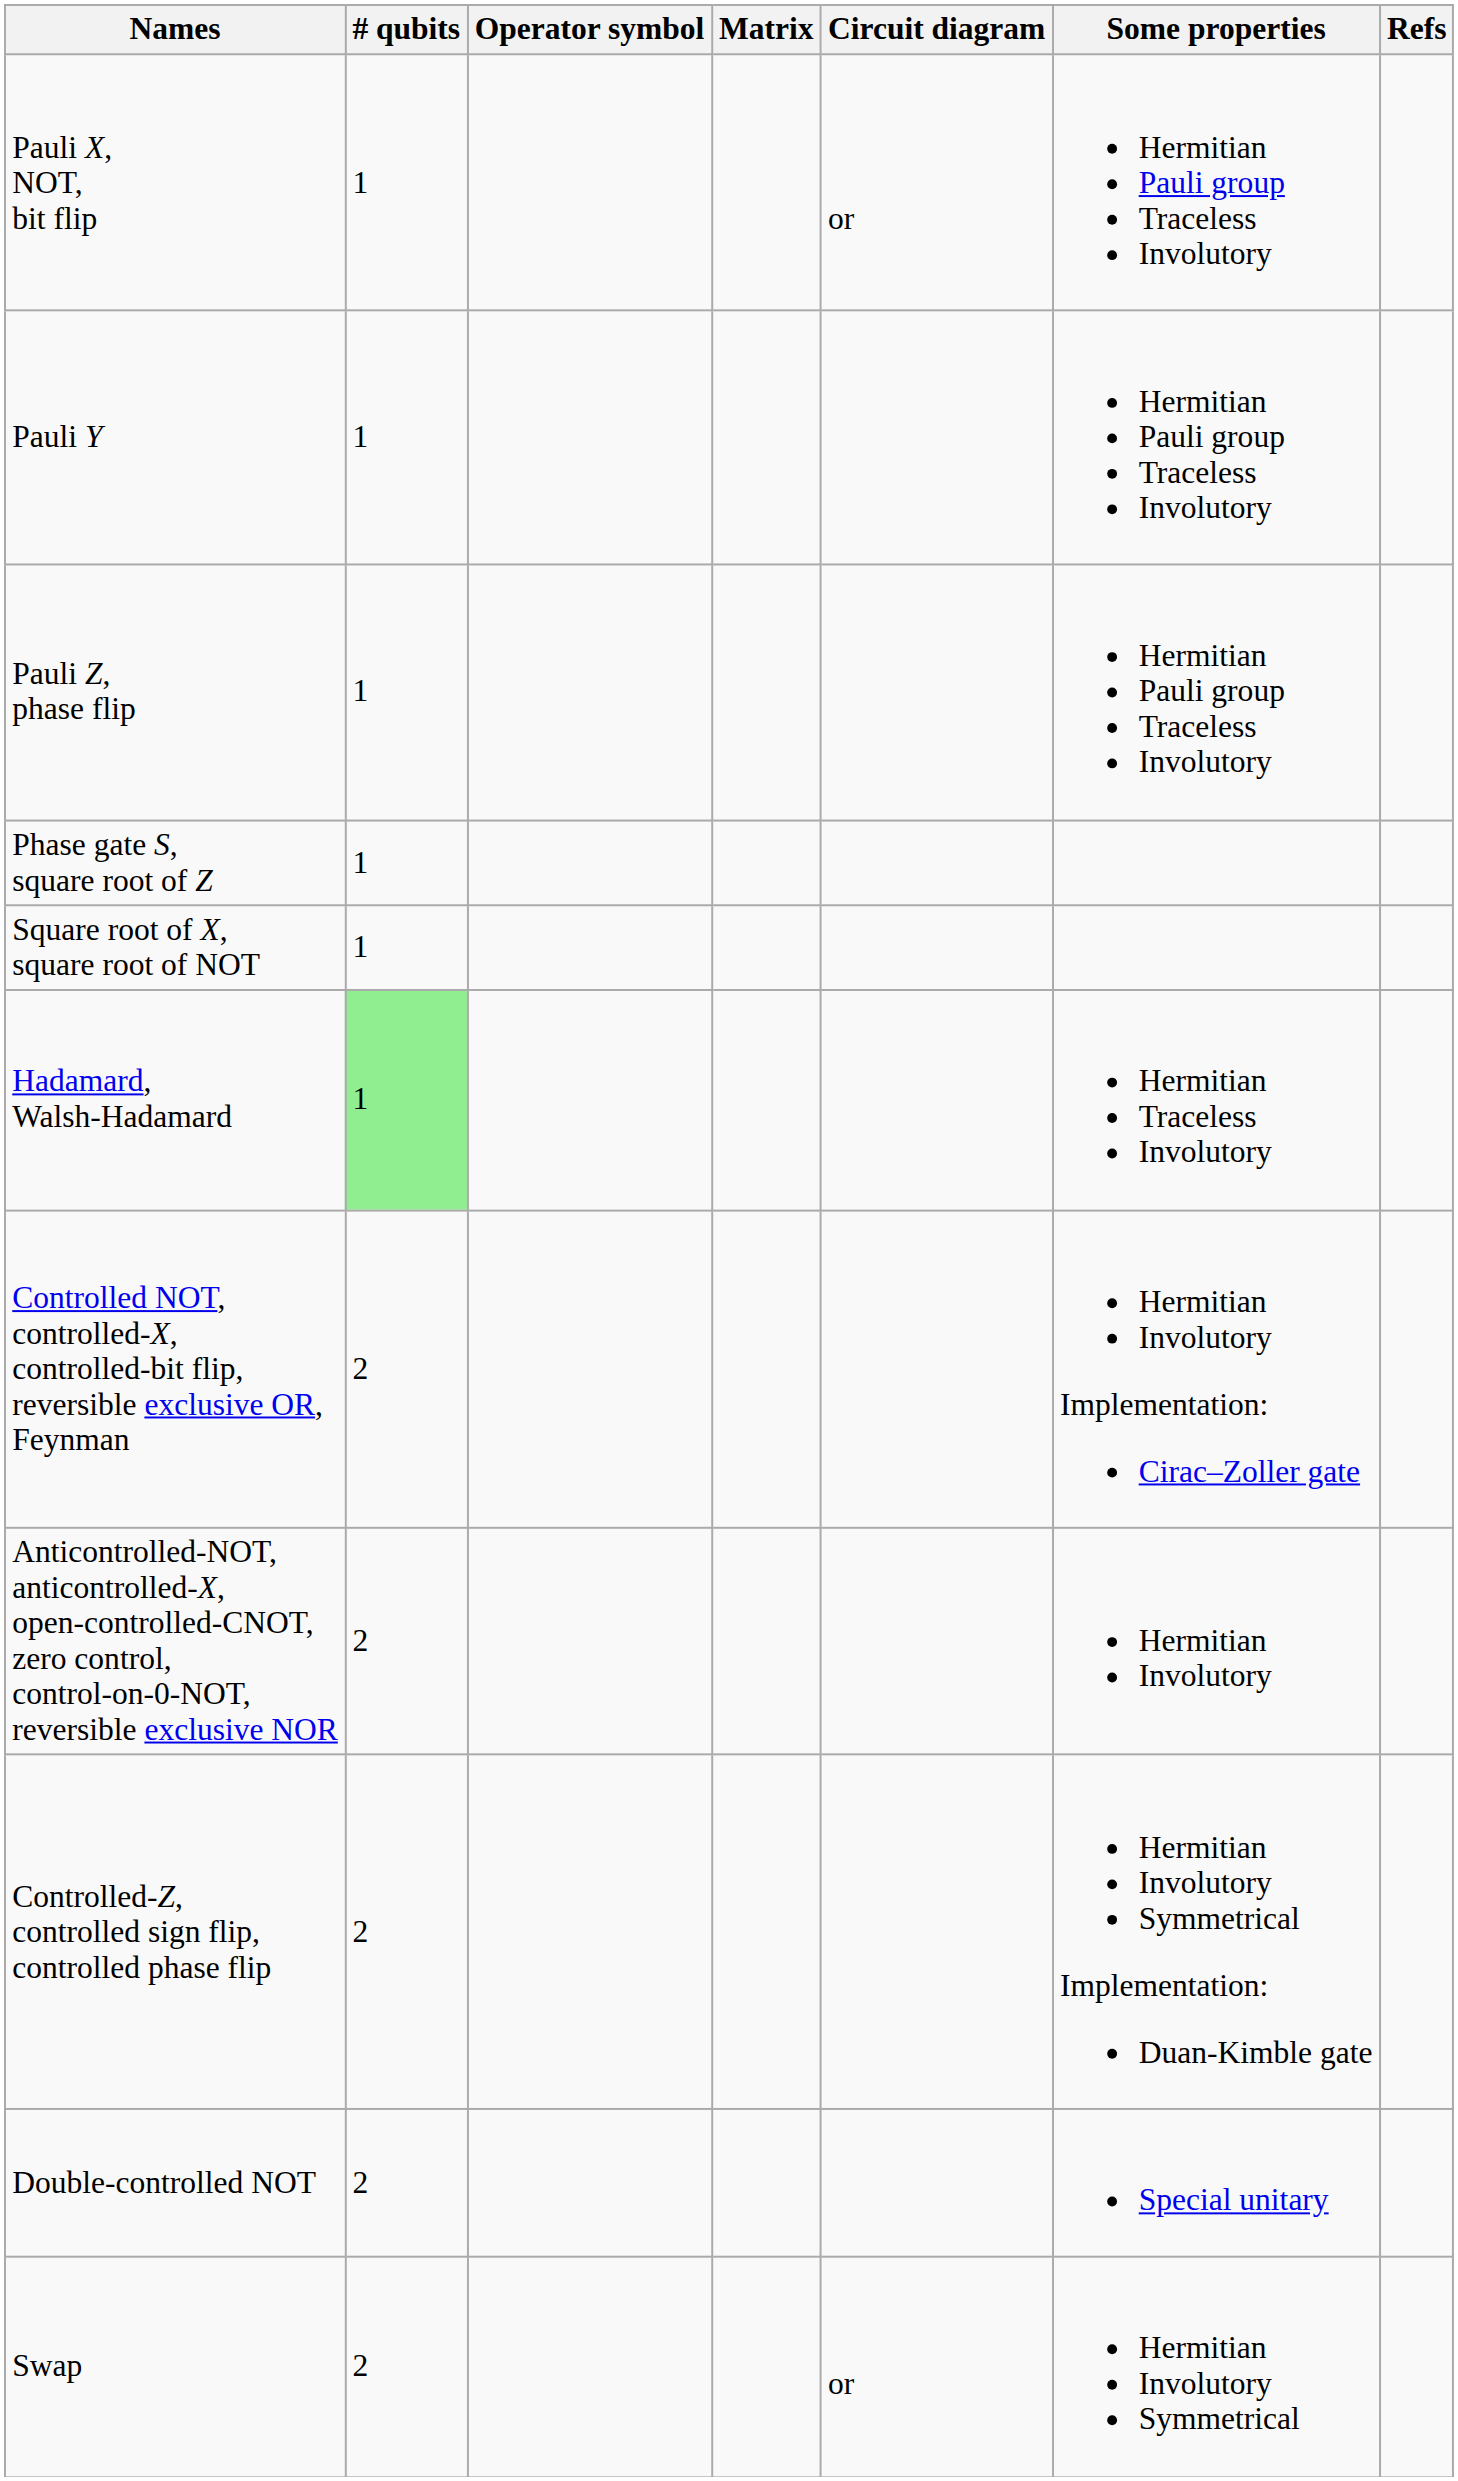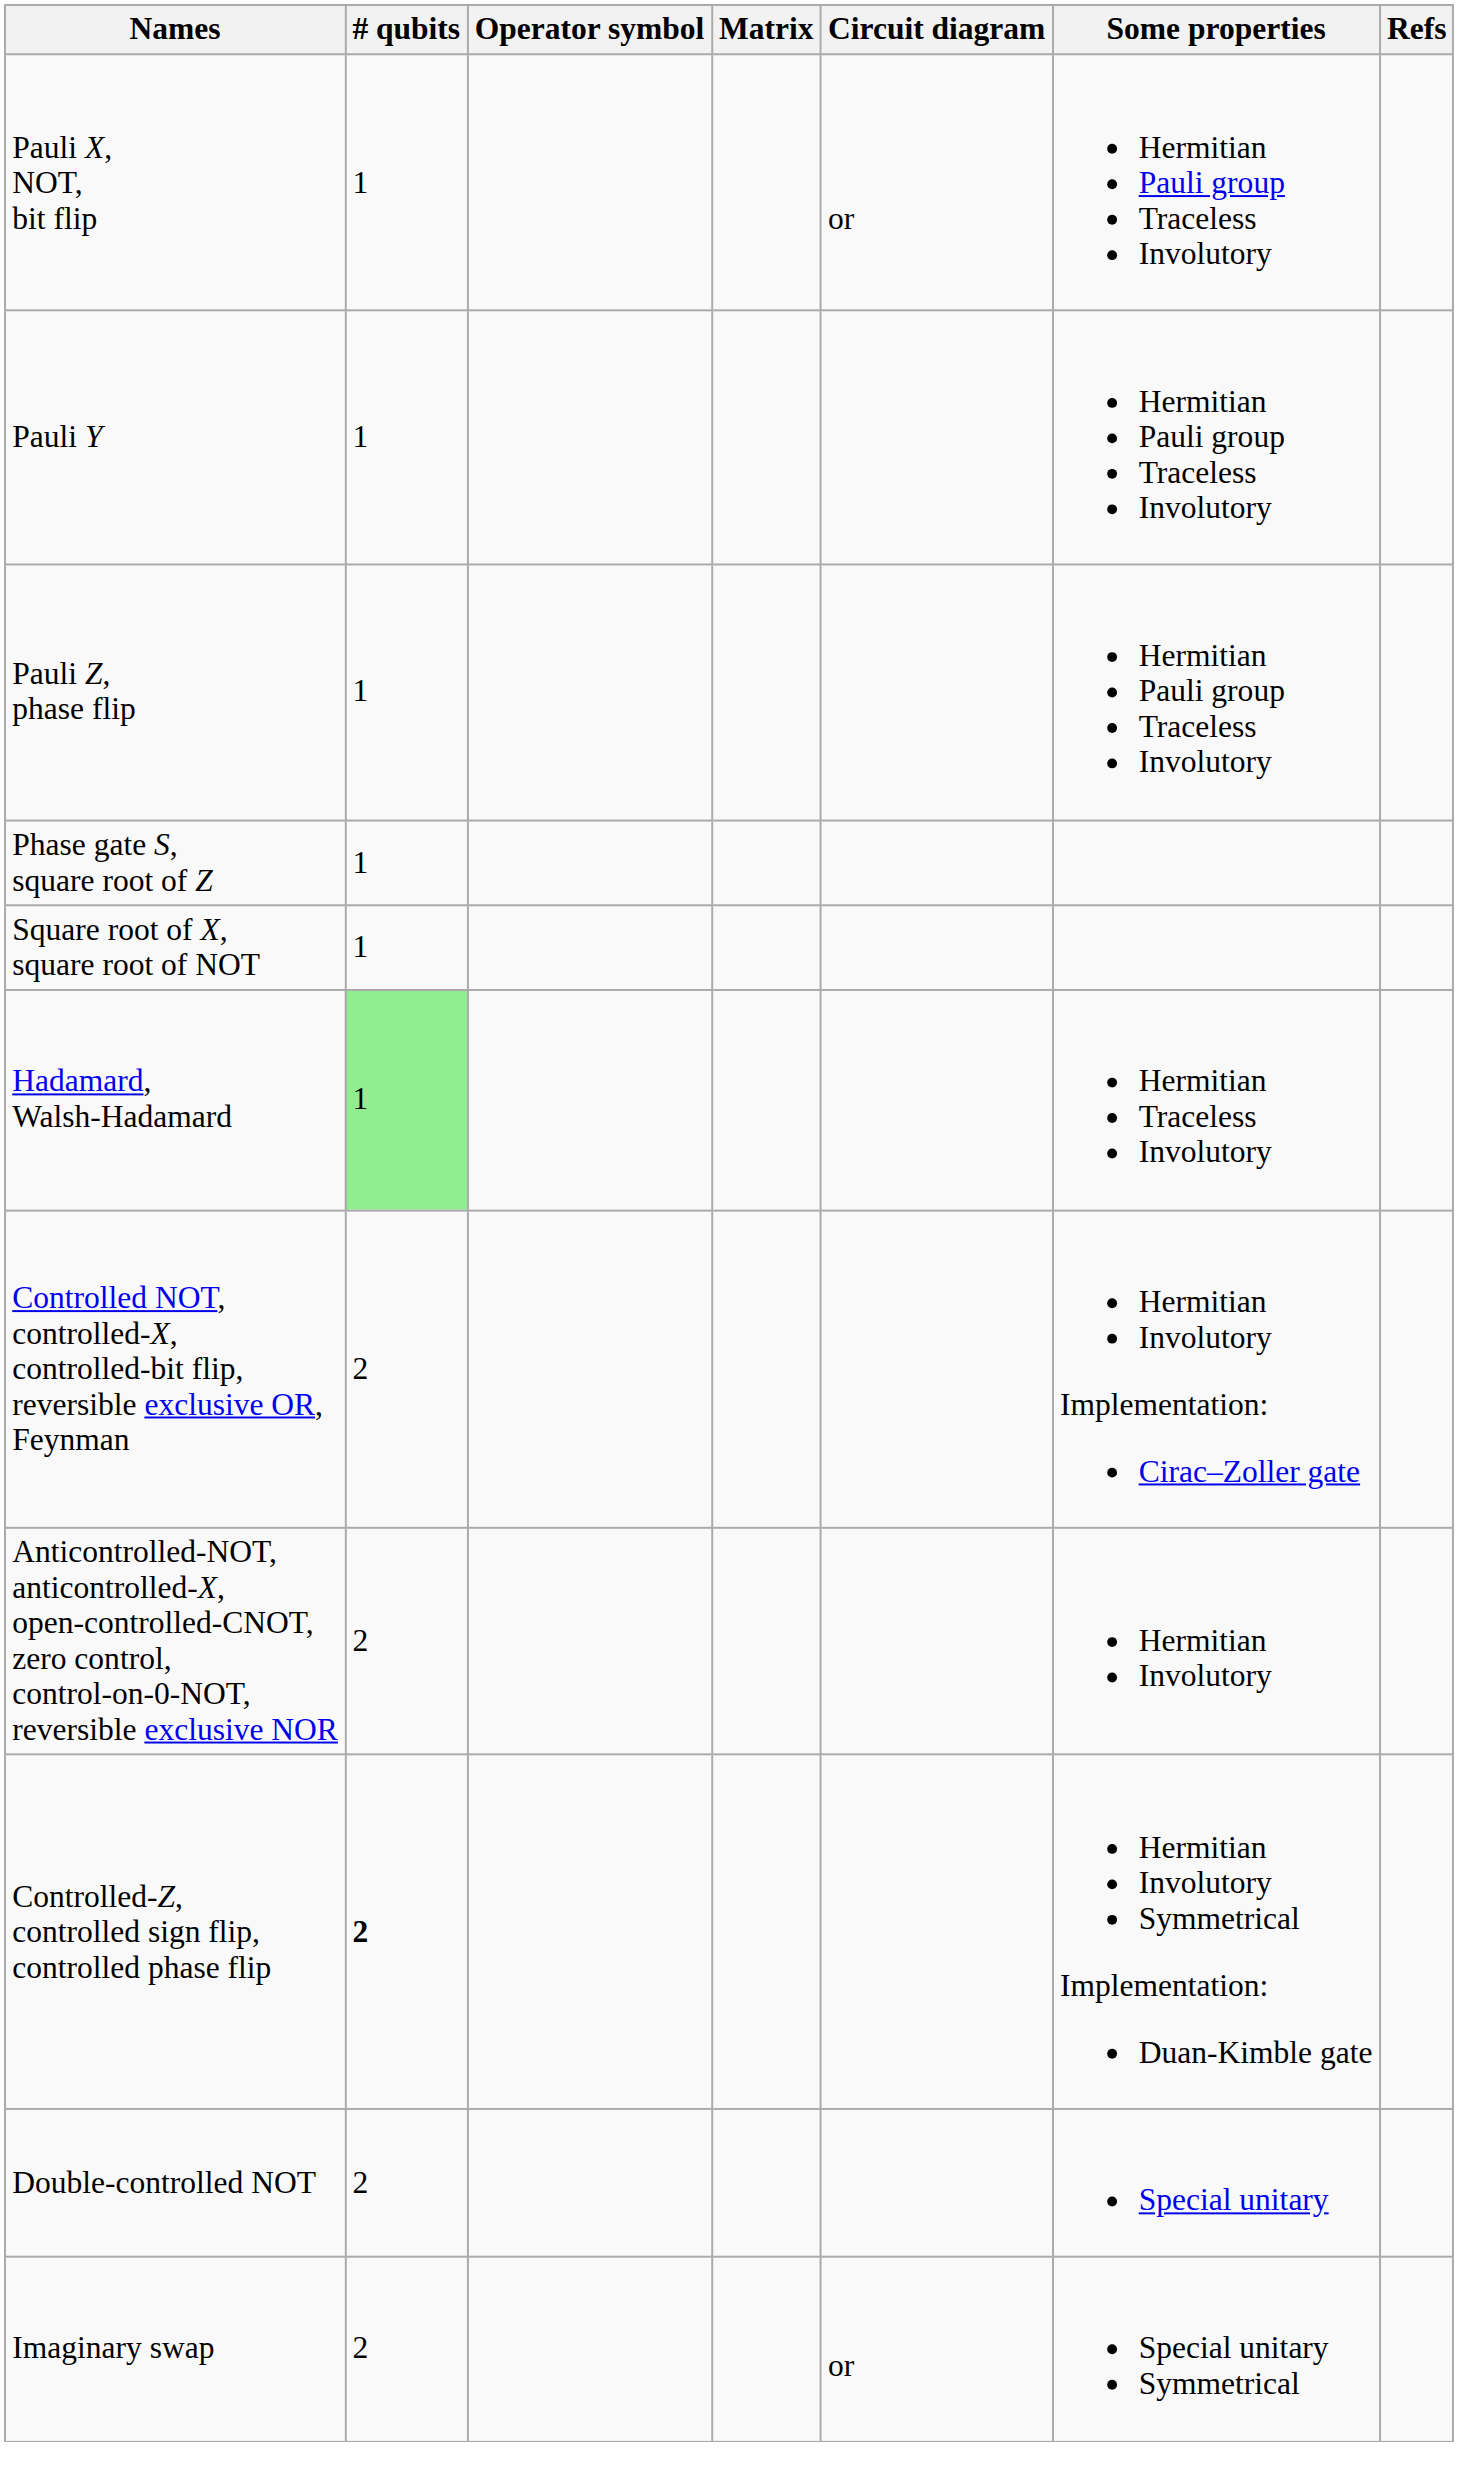(360, 1931) normal -> (360, 1931) bold
- row: (47, 2366)
+ row: (113, 2348)
